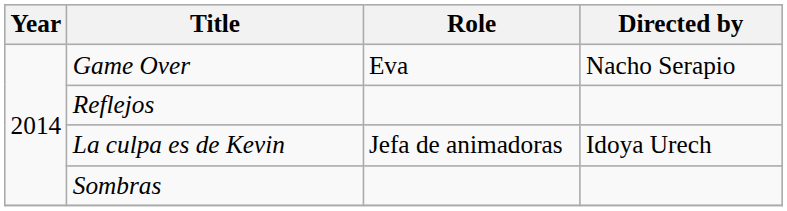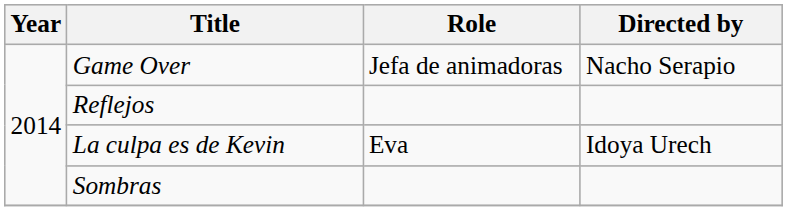(389, 64) Eva -> (466, 64) Jefa de animadoras
(466, 144) Jefa de animadoras -> (389, 144) Eva
